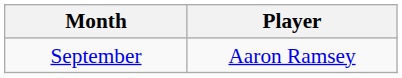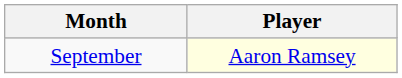(292, 55) no background -> (292, 55) lightyellow background
